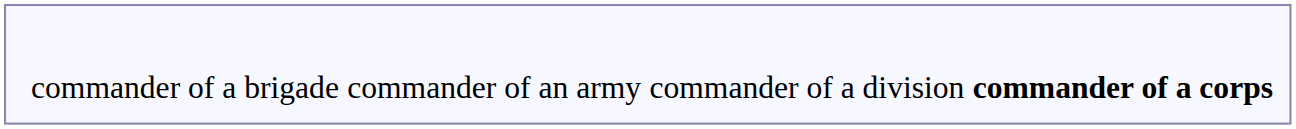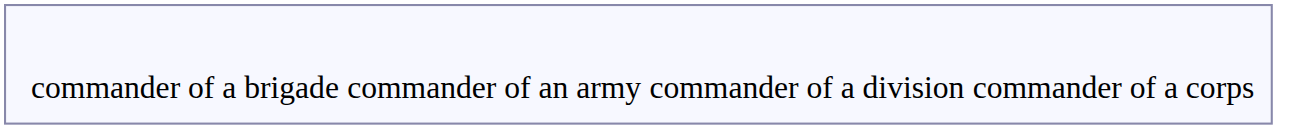(1123, 86) bold -> (1113, 86) normal
